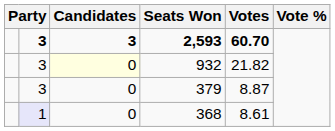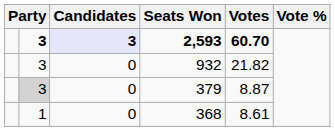(132, 41) no background -> (132, 41) lavender background
(132, 65) lightyellow background -> (132, 65) no background
(42, 89) no background -> (42, 89) lightgrey background
(42, 114) lavender background -> (42, 114) no background
